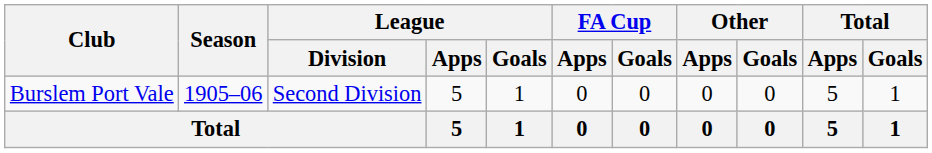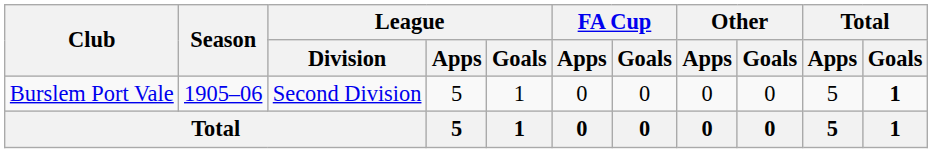(895, 93) normal -> (895, 93) bold
